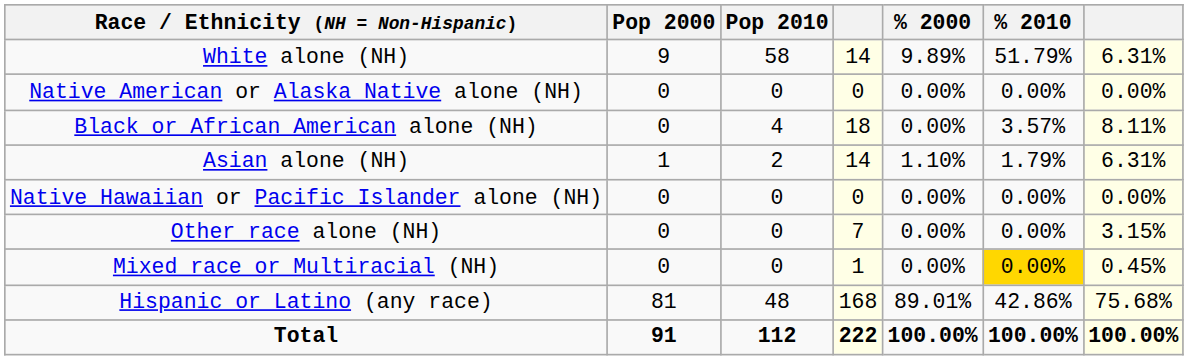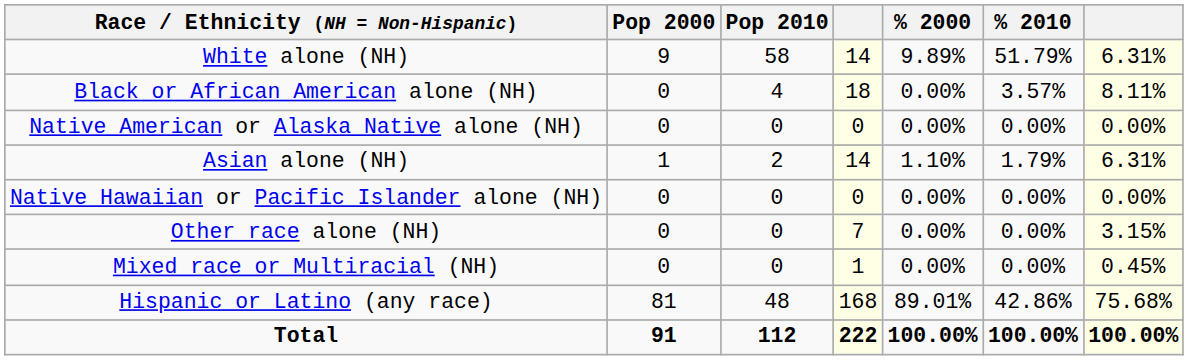rows swapped: (306, 127) <-> (306, 92)
(1033, 267) gold background -> (1033, 267) no background
